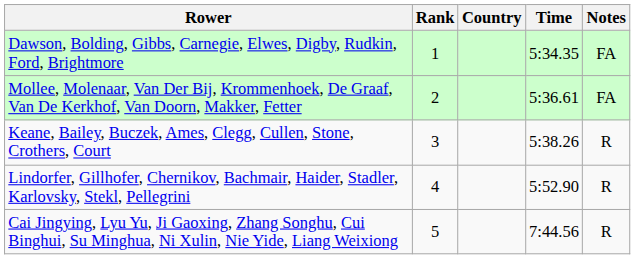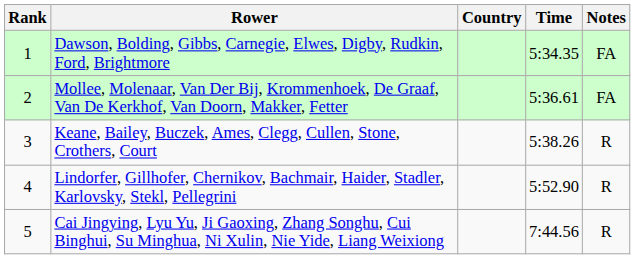columns swapped: (435, 17) <-> (208, 17)
